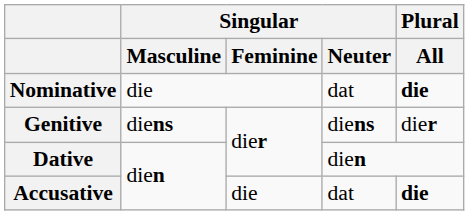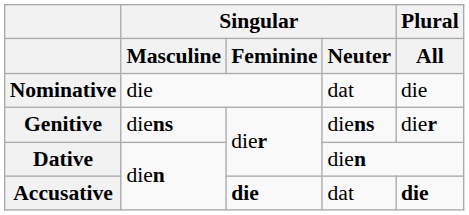(415, 90) bold -> (414, 90) normal
(244, 192) normal -> (245, 192) bold
